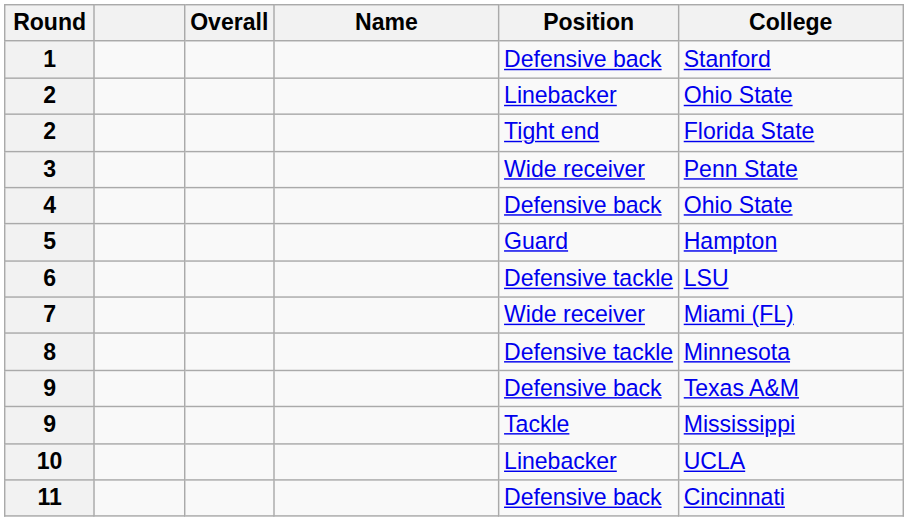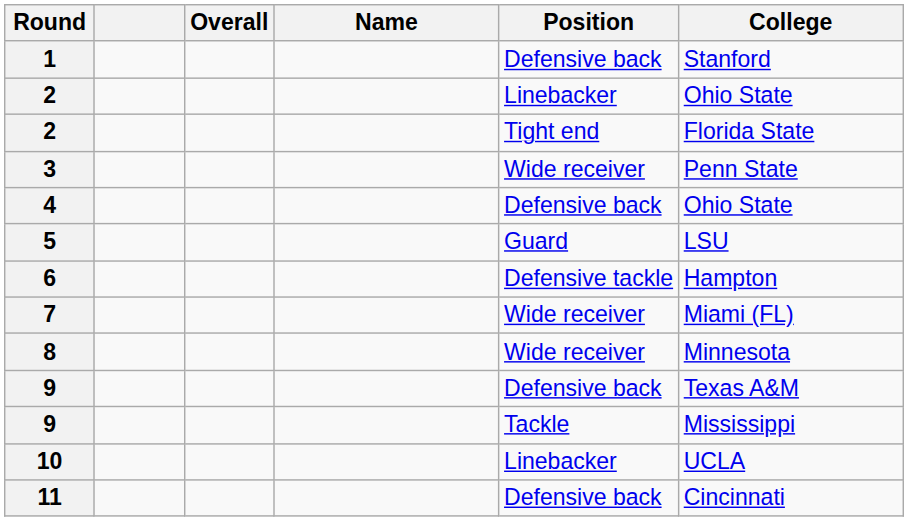(730, 242) Hampton -> (706, 242) LSU
(706, 278) LSU -> (730, 278) Hampton
(589, 351) Defensive tackle -> (574, 351) Wide receiver
